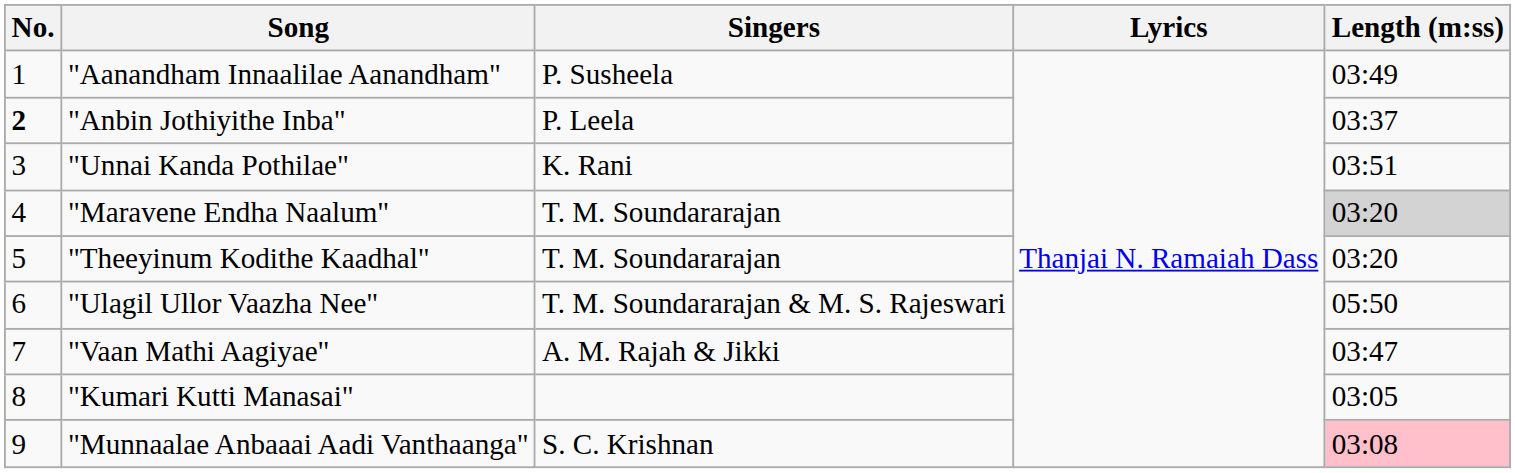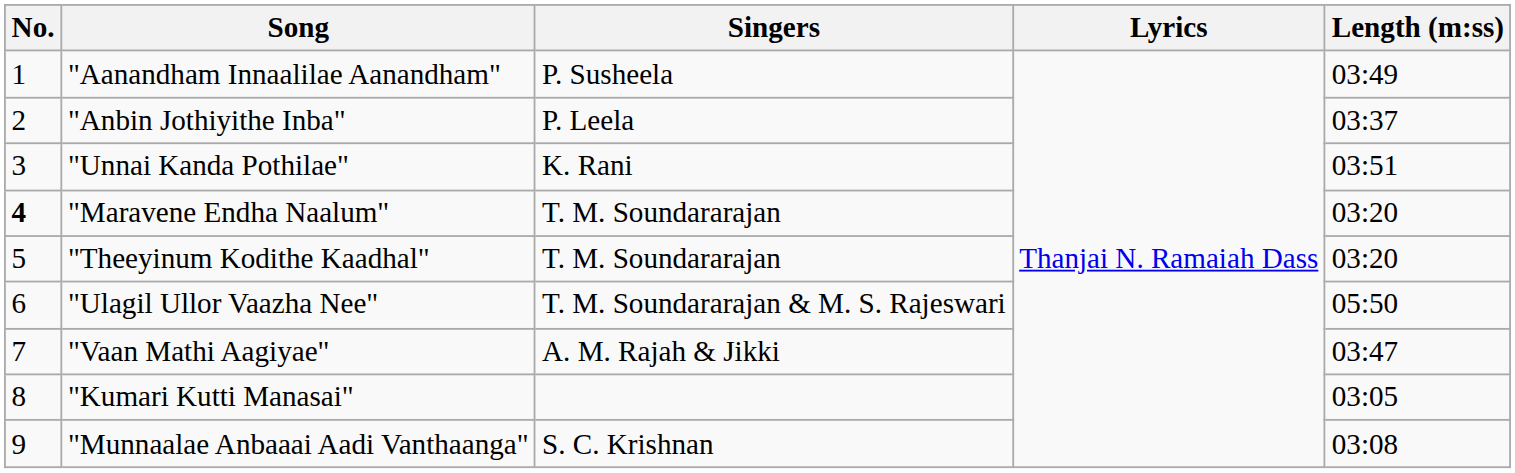(19, 119) bold -> (19, 119) normal
(19, 212) normal -> (19, 212) bold
(1365, 212) lightgrey background -> (1365, 212) no background
(1365, 443) pink background -> (1365, 443) no background
